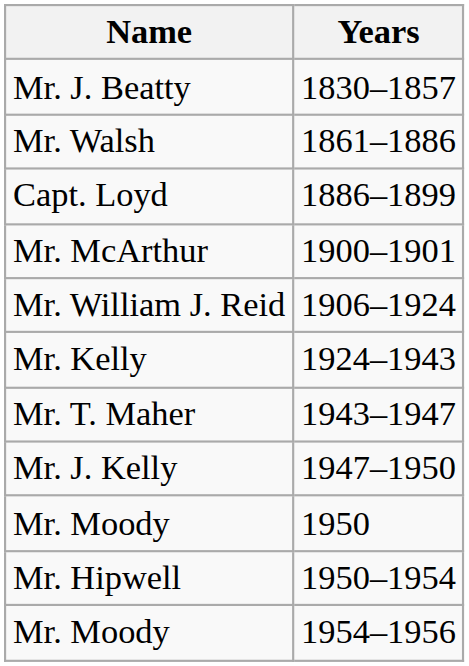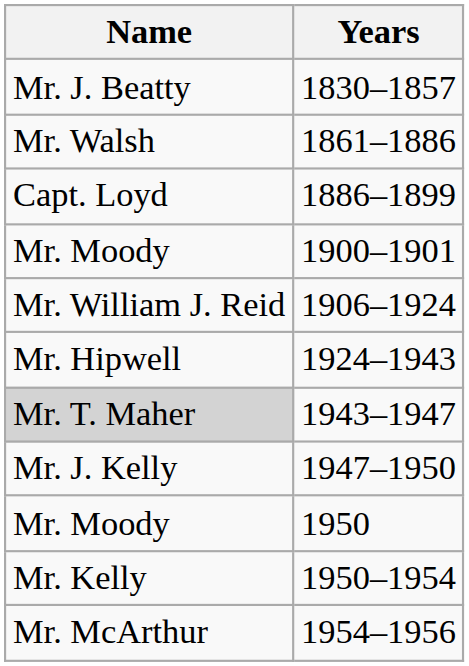(110, 250) Mr. McArthur -> (91, 250) Mr. Moody
(80, 359) Mr. Kelly -> (97, 359) Mr. Hipwell
(104, 413) no background -> (104, 413) lightgrey background
(97, 577) Mr. Hipwell -> (80, 577) Mr. Kelly
(91, 631) Mr. Moody -> (110, 631) Mr. McArthur
